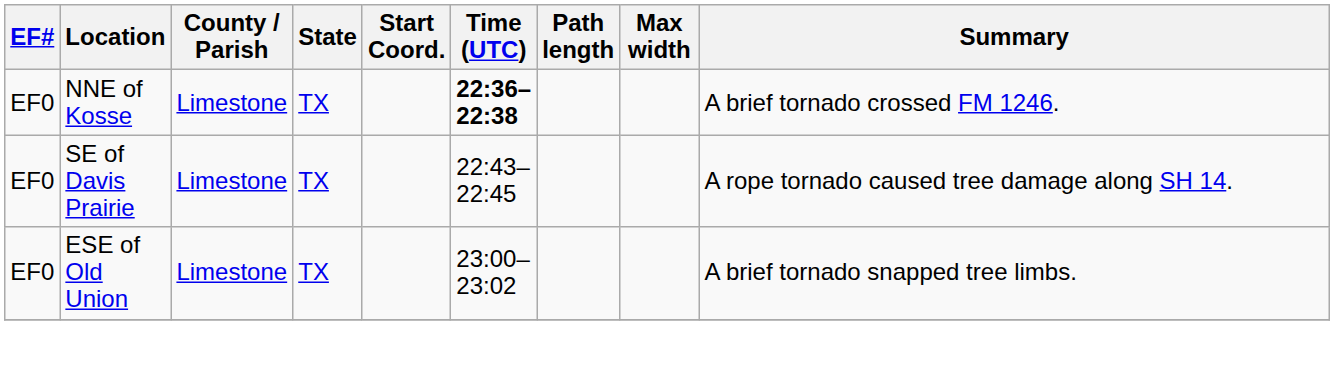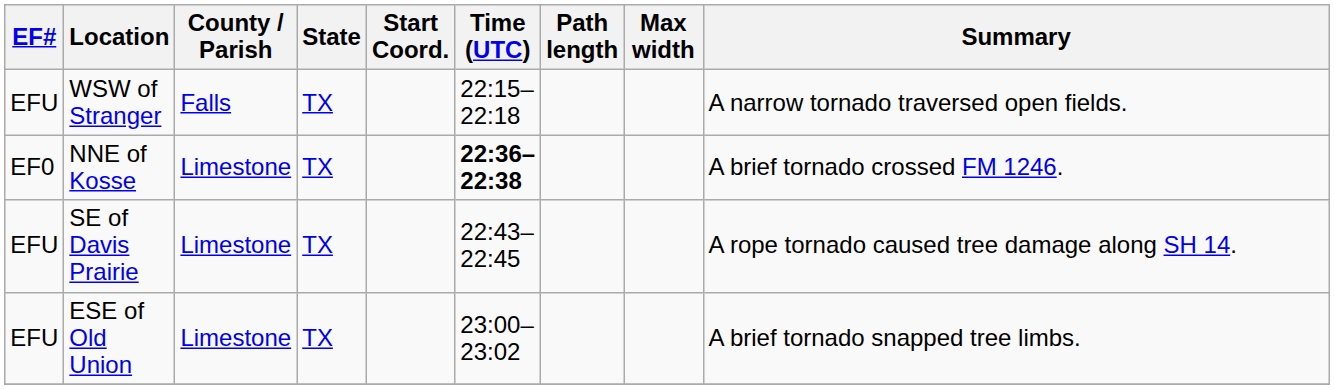+ row: (115, 102)
(32, 180) EF0 -> (34, 245) EFU
(32, 272) EF0 -> (34, 337) EFU
